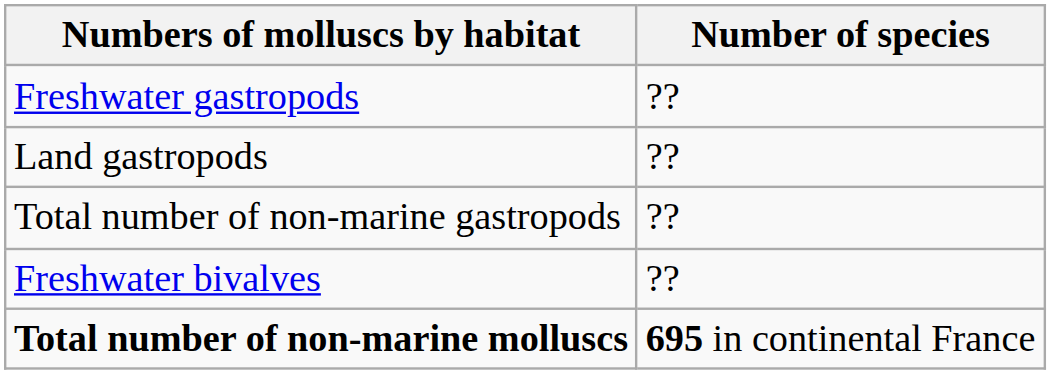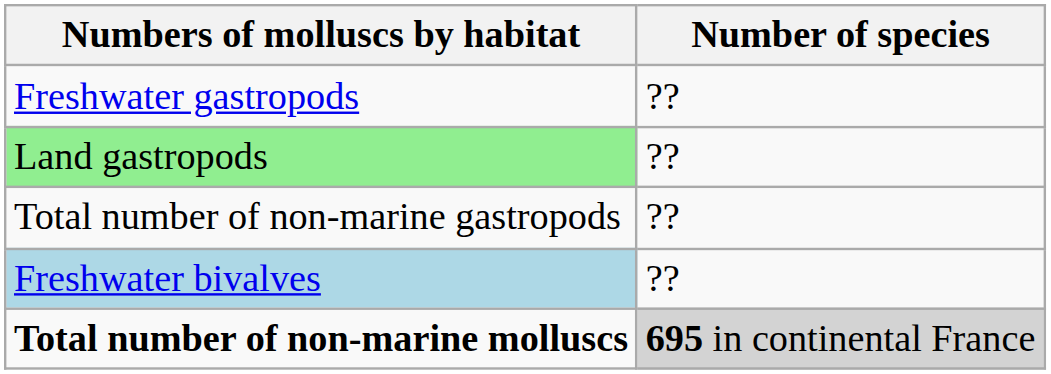(141, 156) no background -> (141, 156) lightgreen background
(167, 277) no background -> (167, 277) lightblue background
(841, 338) no background -> (841, 338) lightgrey background
